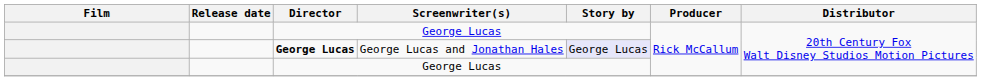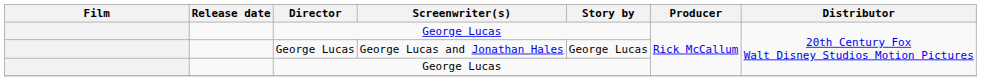(315, 49) bold -> (315, 49) normal
(608, 49) lavender background -> (608, 49) no background
